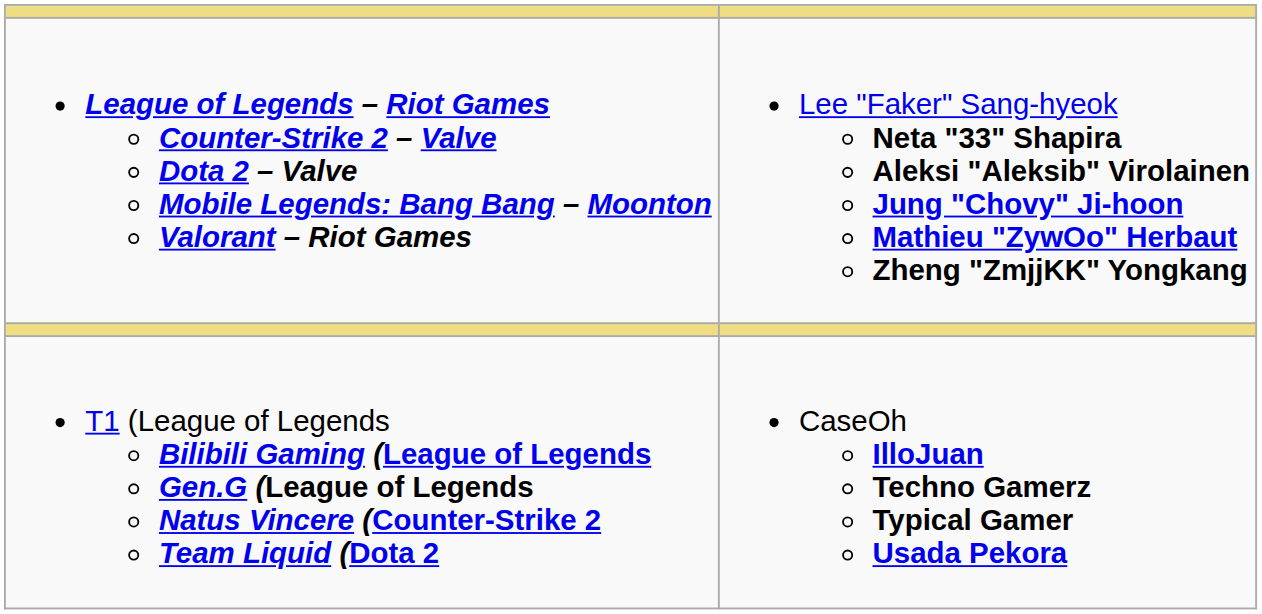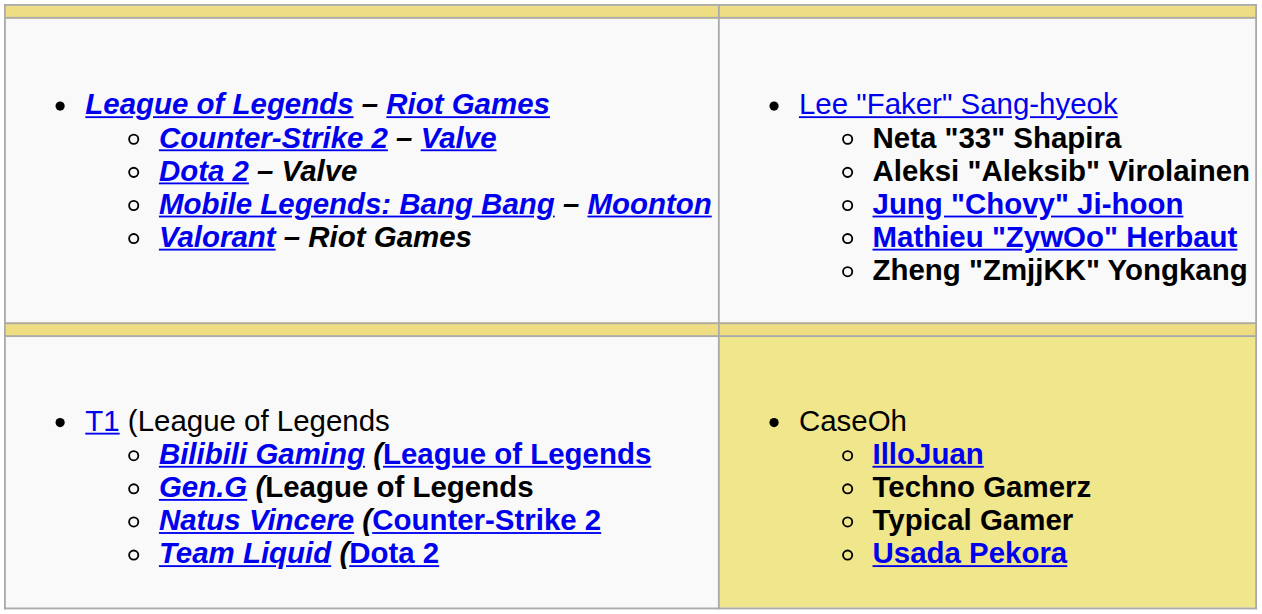(988, 488) no background -> (988, 488) khaki background
